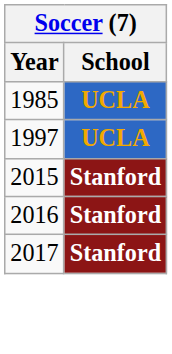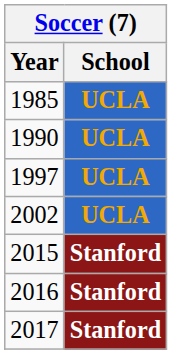+ row: (34, 138)
+ row: (34, 215)
